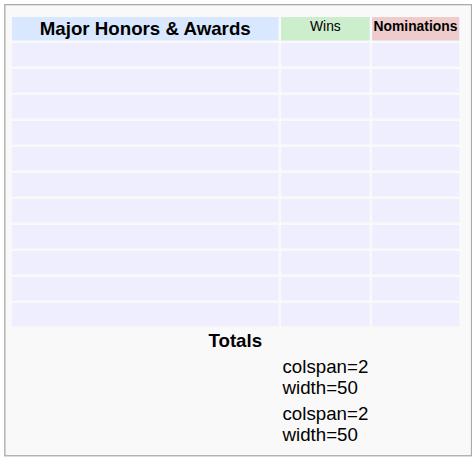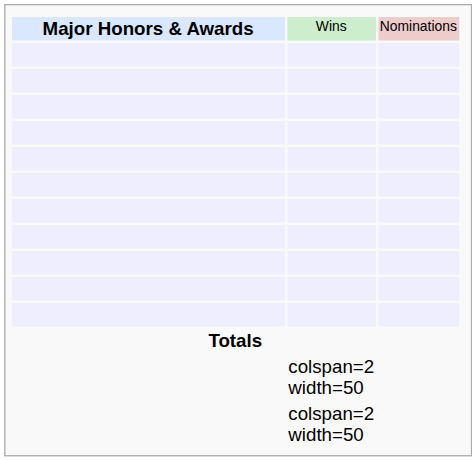(415, 26) bold -> (418, 26) normal
